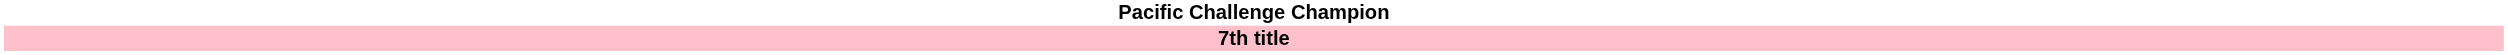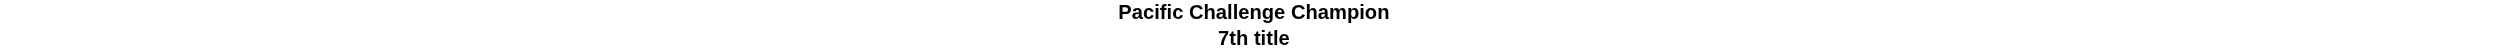(1254, 38) pink background -> (1254, 38) no background
